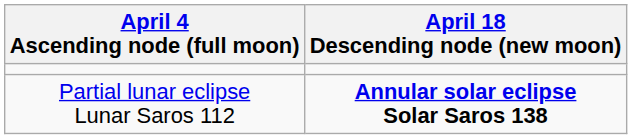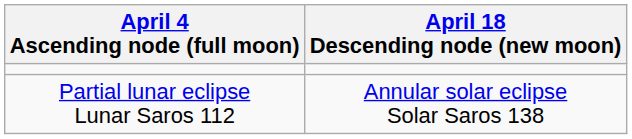(466, 103) bold -> (466, 103) normal
